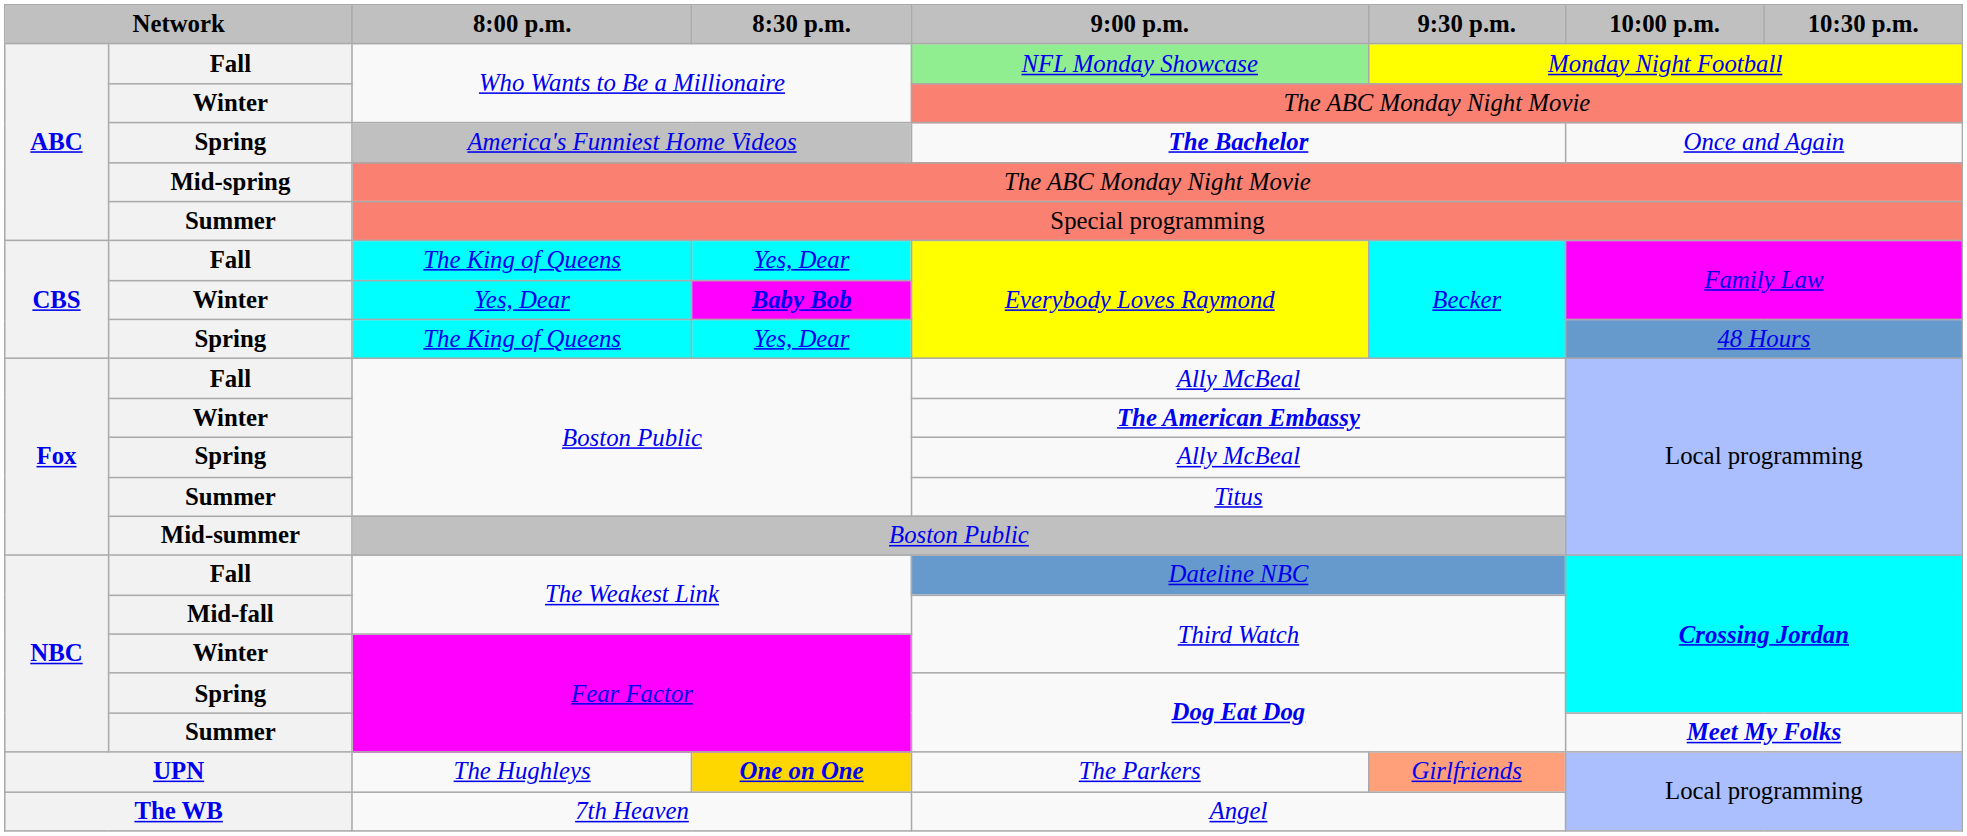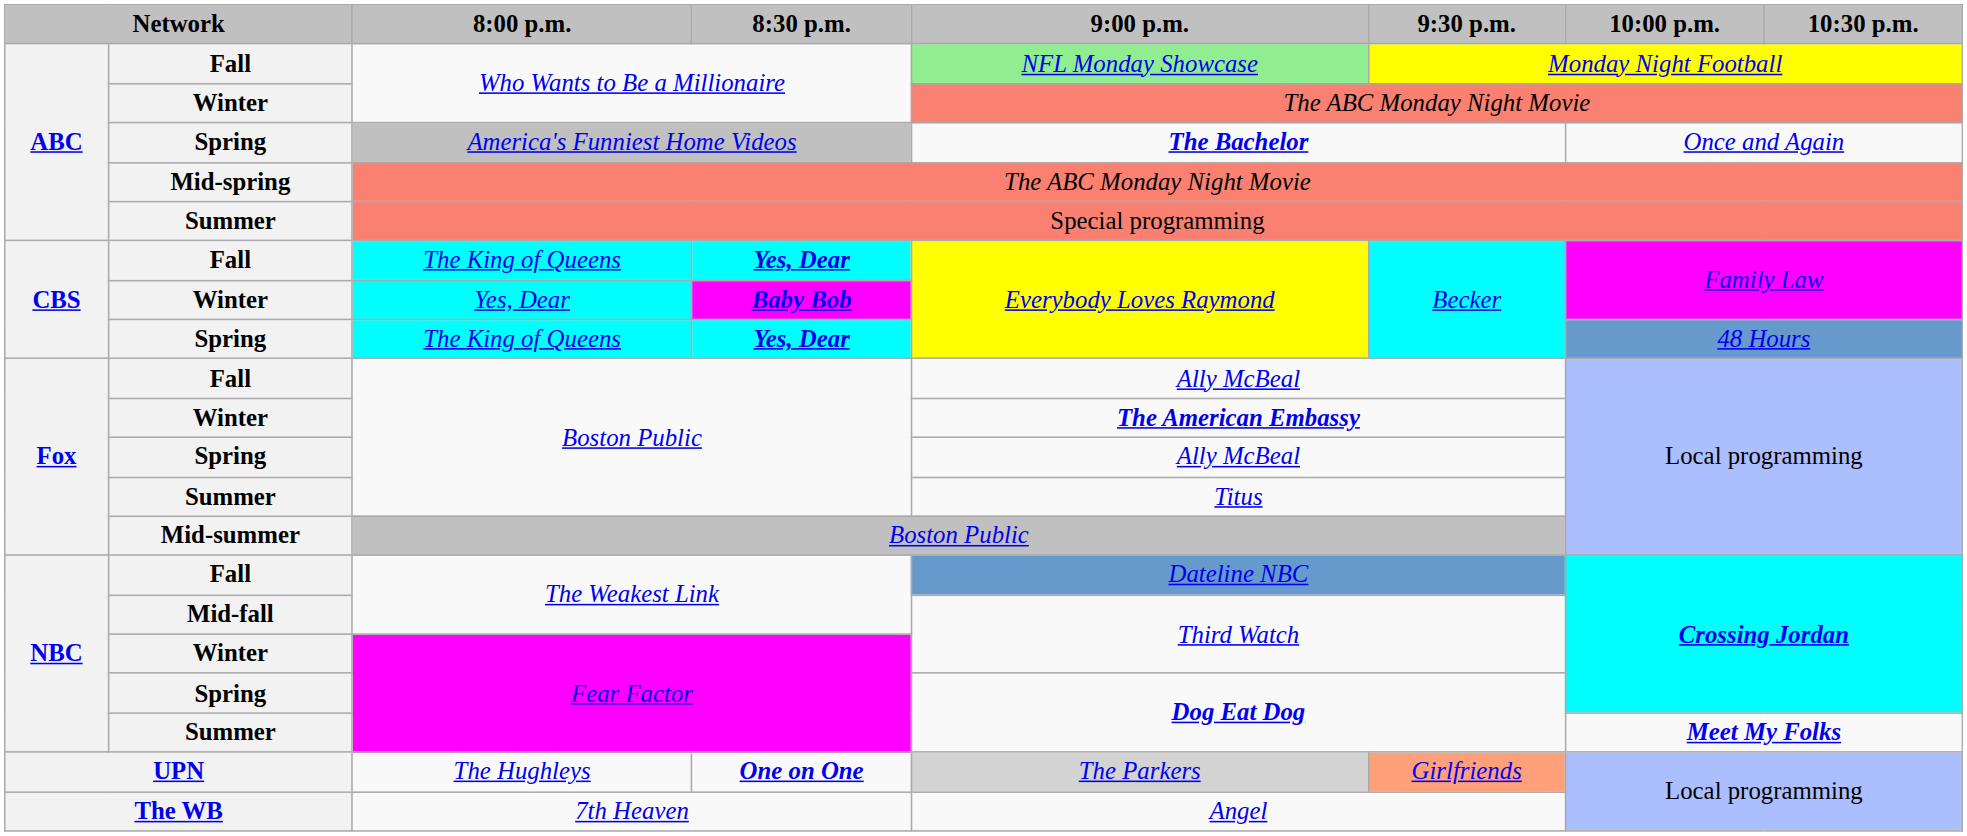(802, 260) normal -> (802, 260) bold
(802, 338) normal -> (802, 338) bold
(802, 771) gold background -> (802, 771) no background
(1140, 771) no background -> (1140, 771) lightgrey background
